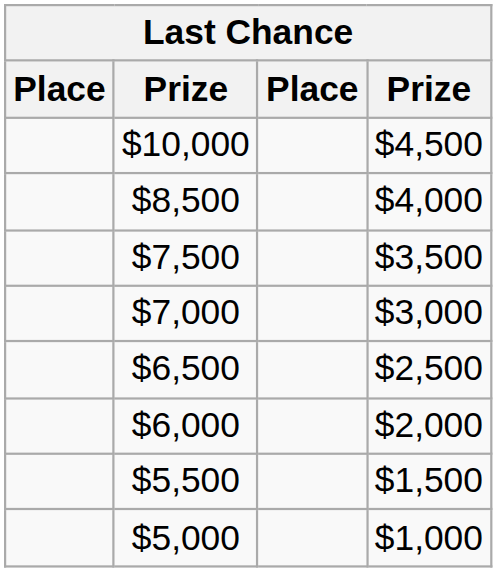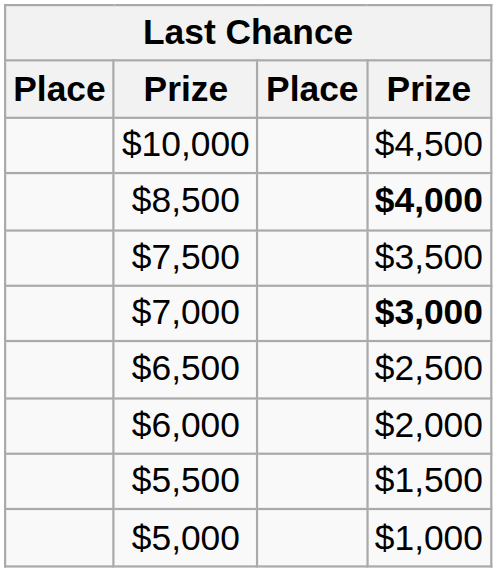(429, 200) normal -> (429, 200) bold
(429, 312) normal -> (429, 312) bold
